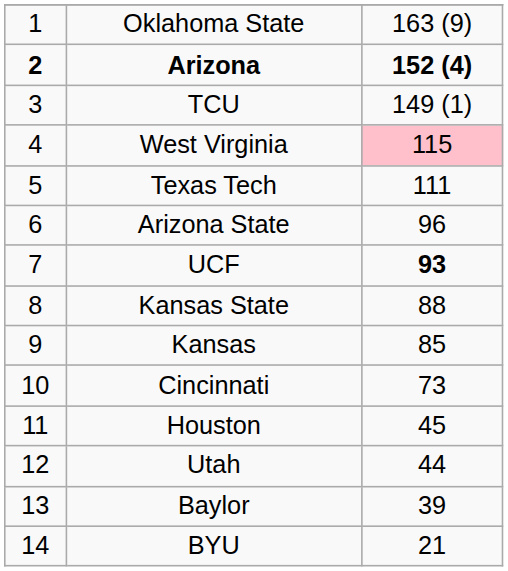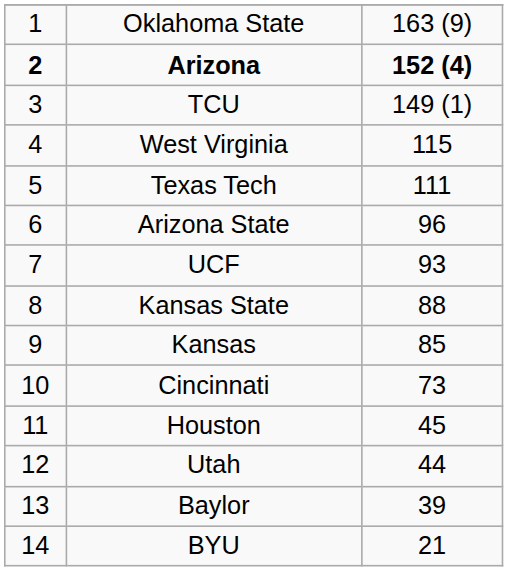(432, 144) pink background -> (432, 144) no background
(432, 265) bold -> (432, 265) normal
